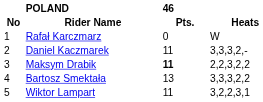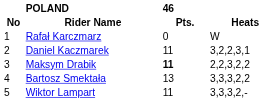(229, 51) 3,3,3,2,- -> (230, 51) 3,2,2,3,1
(230, 93) 3,2,2,3,1 -> (229, 93) 3,3,3,2,-
